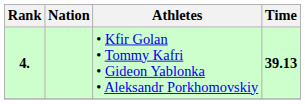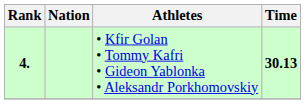(281, 63) 39.13 -> (281, 63) 30.13
